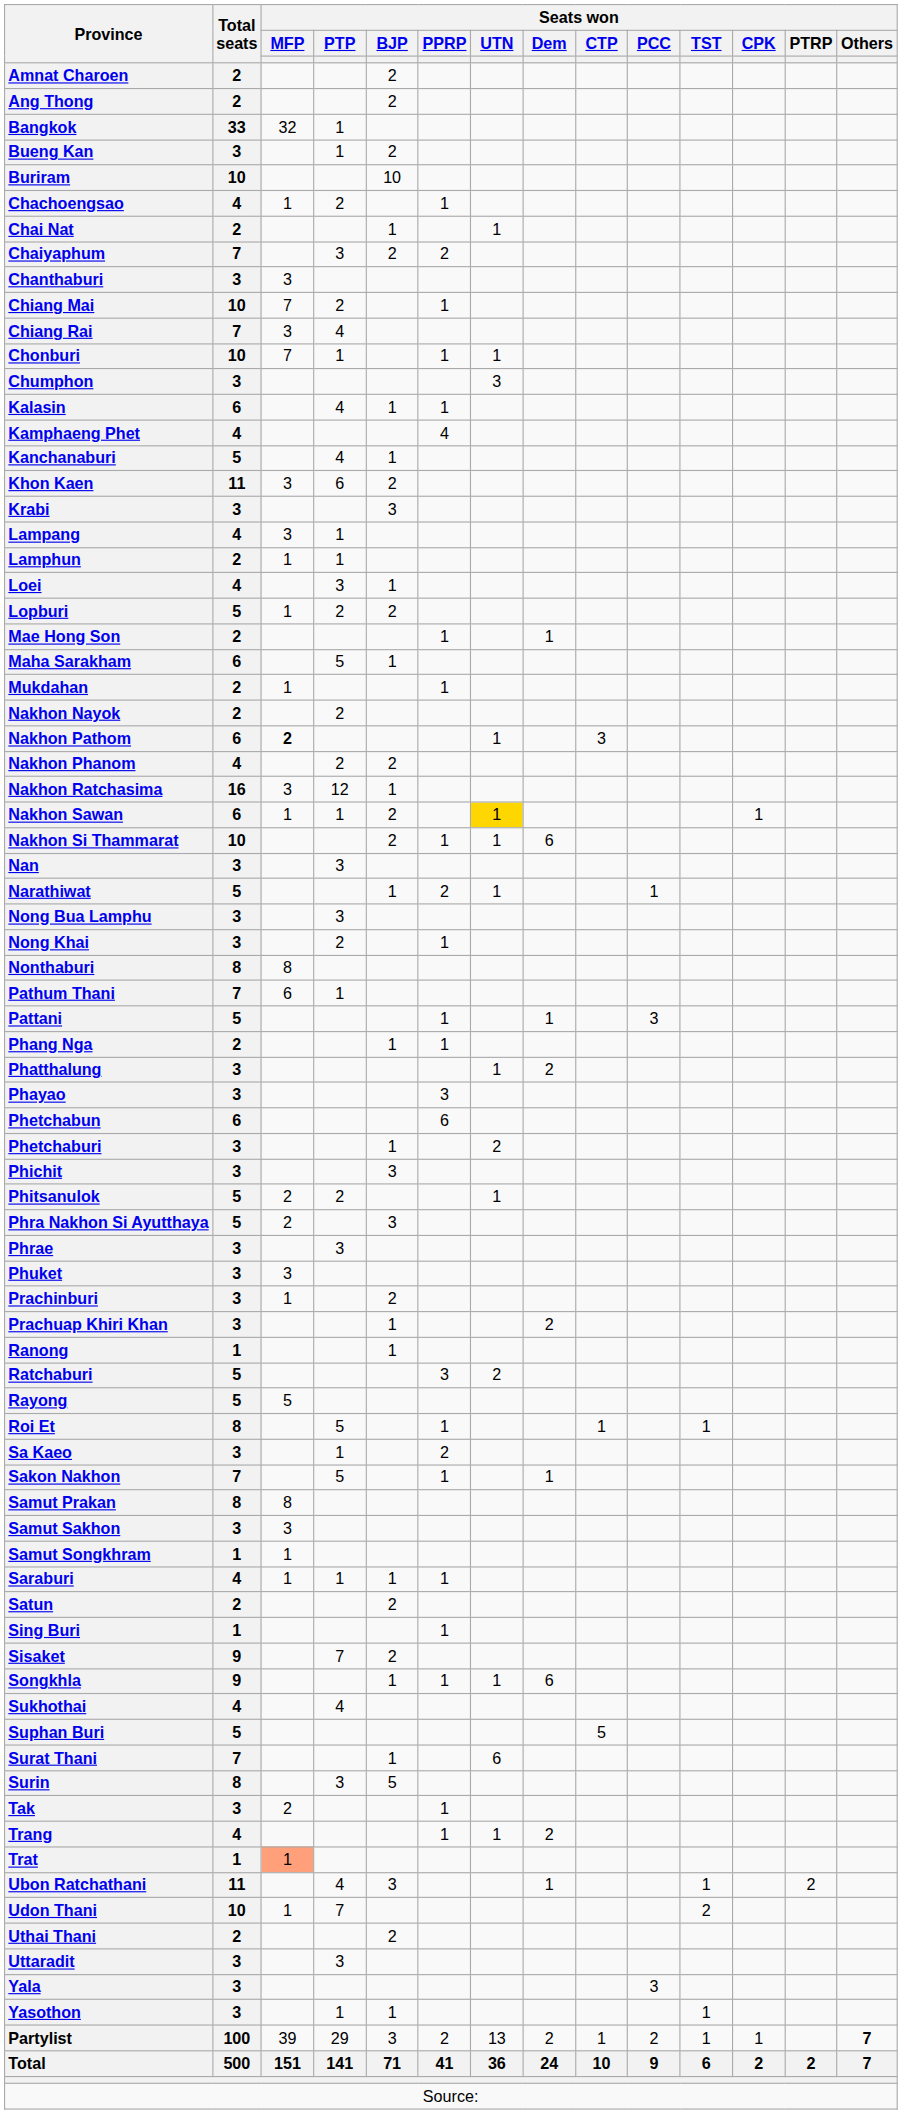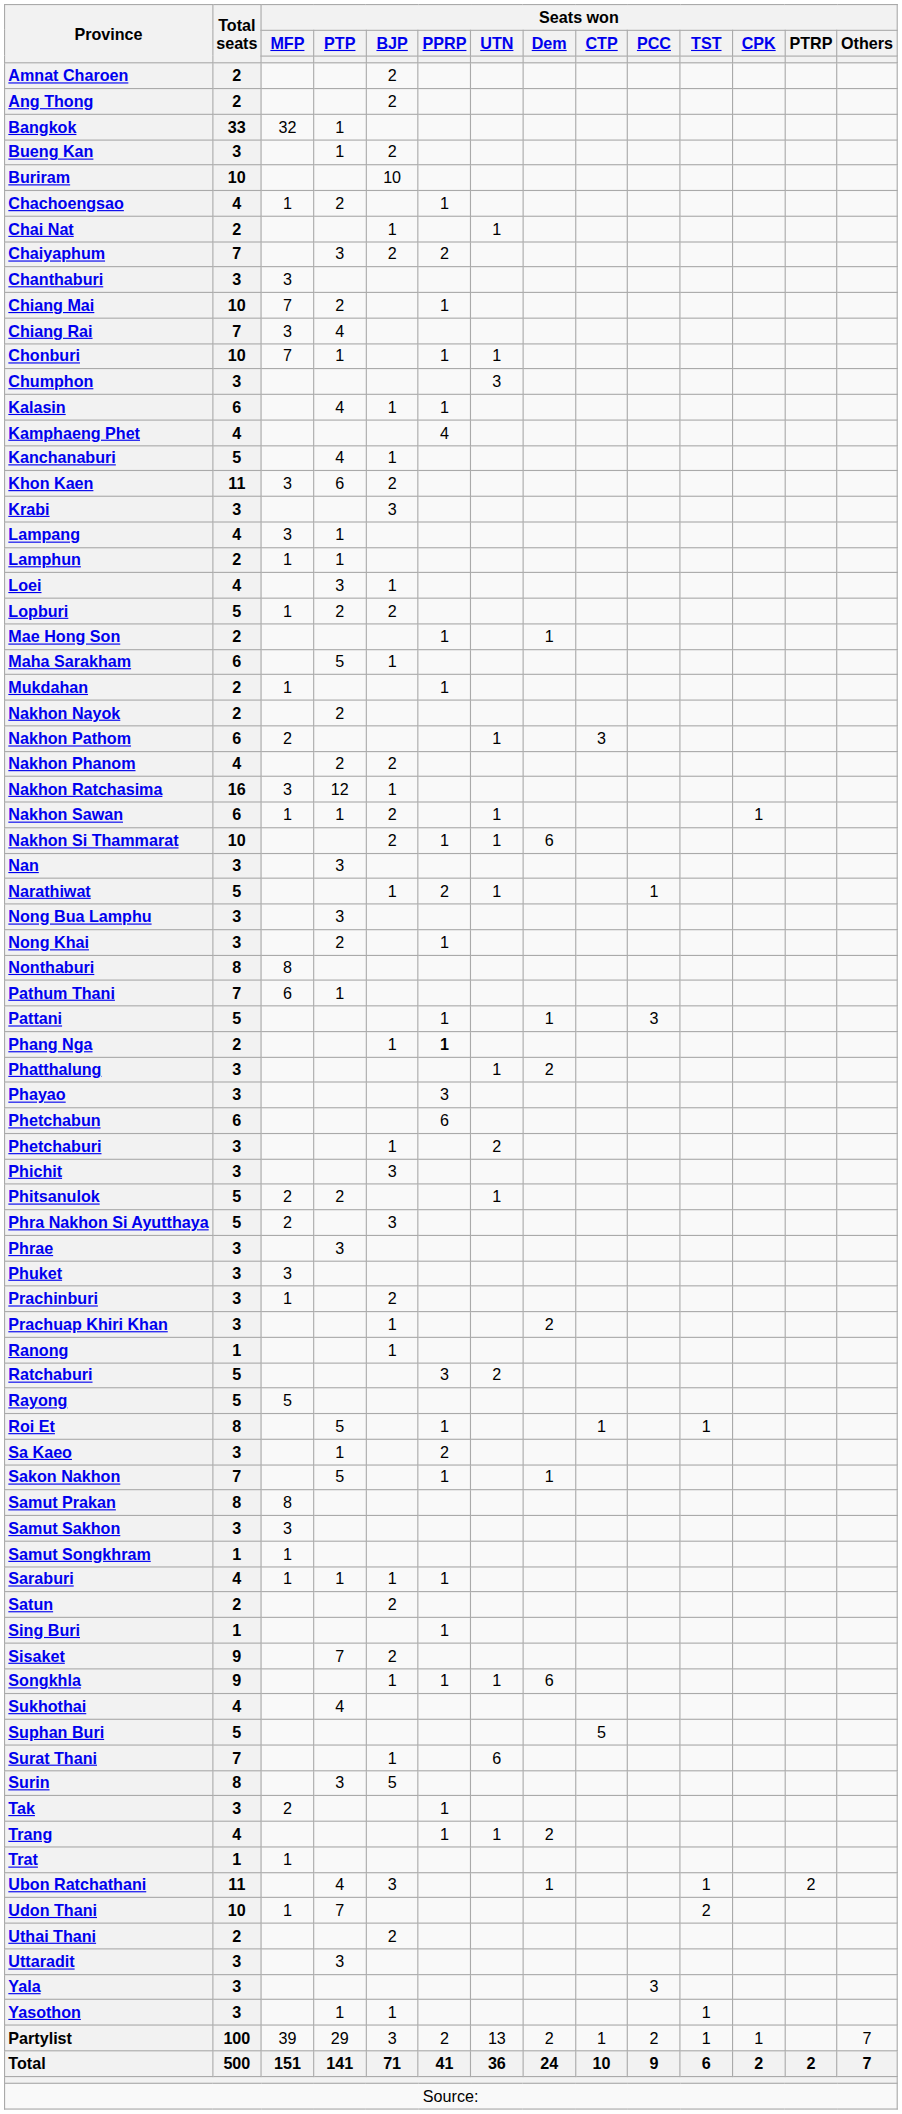(287, 739) bold -> (287, 739) normal
(497, 815) gold background -> (497, 815) no background
(444, 1044) normal -> (444, 1044) bold
(287, 1860) lightsalmon background -> (287, 1860) no background
(867, 2038) bold -> (867, 2038) normal
